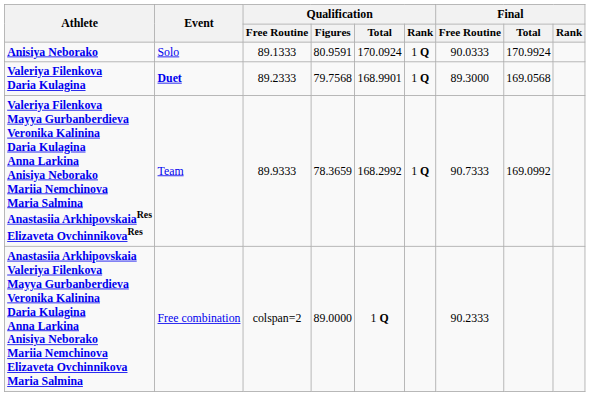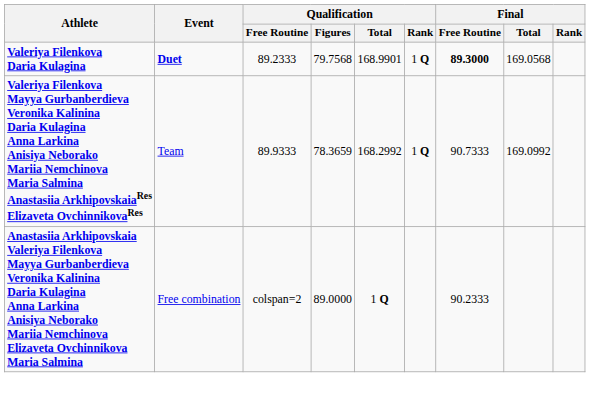- row: (53, 52)
(470, 78) normal -> (470, 59) bold
